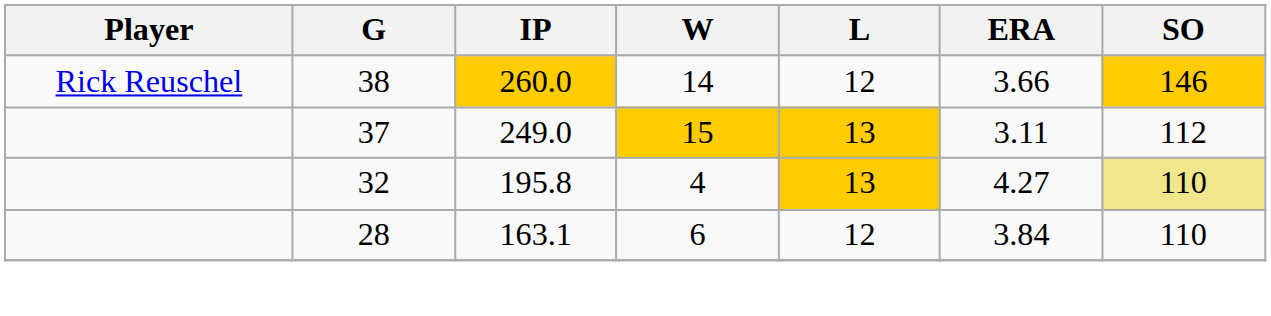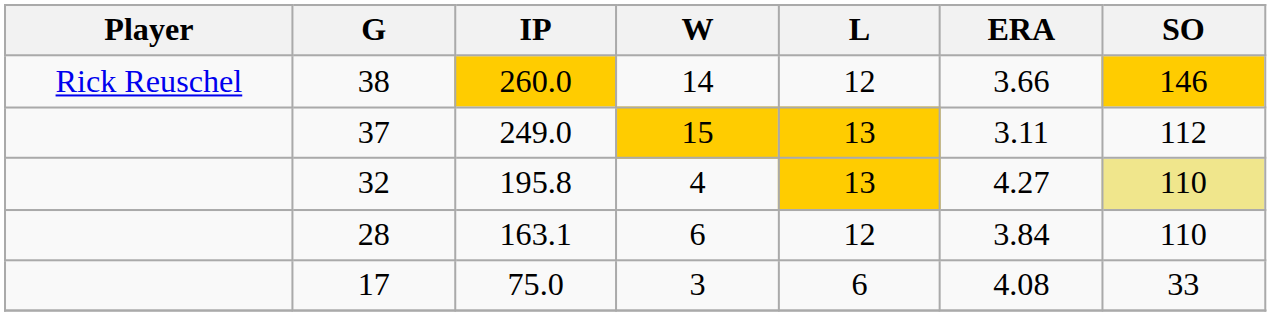+ row: (374, 285)
